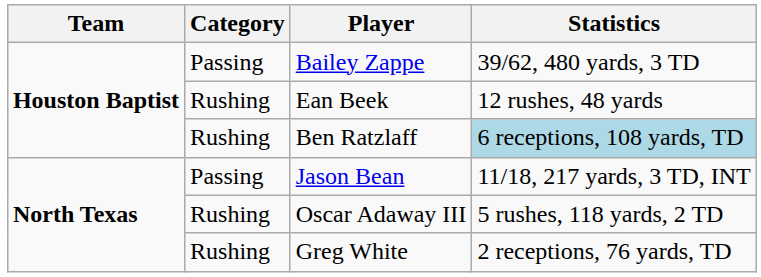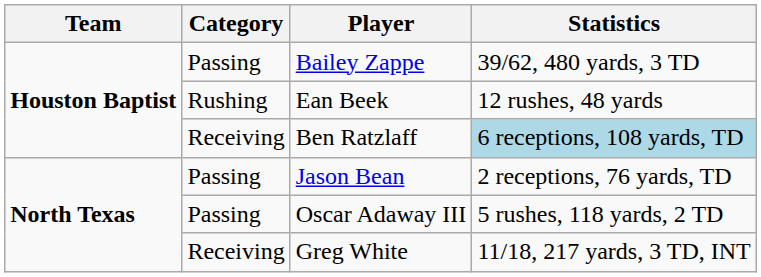(230, 137) Rushing -> (236, 137) Receiving
(614, 175) 11/18, 217 yards, 3 TD, INT -> (605, 175) 2 receptions, 76 yards, TD
(230, 213) Rushing -> (224, 213) Passing
(230, 251) Rushing -> (236, 251) Receiving
(605, 251) 2 receptions, 76 yards, TD -> (614, 251) 11/18, 217 yards, 3 TD, INT
